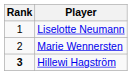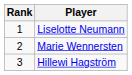(20, 63) bold -> (20, 63) normal
